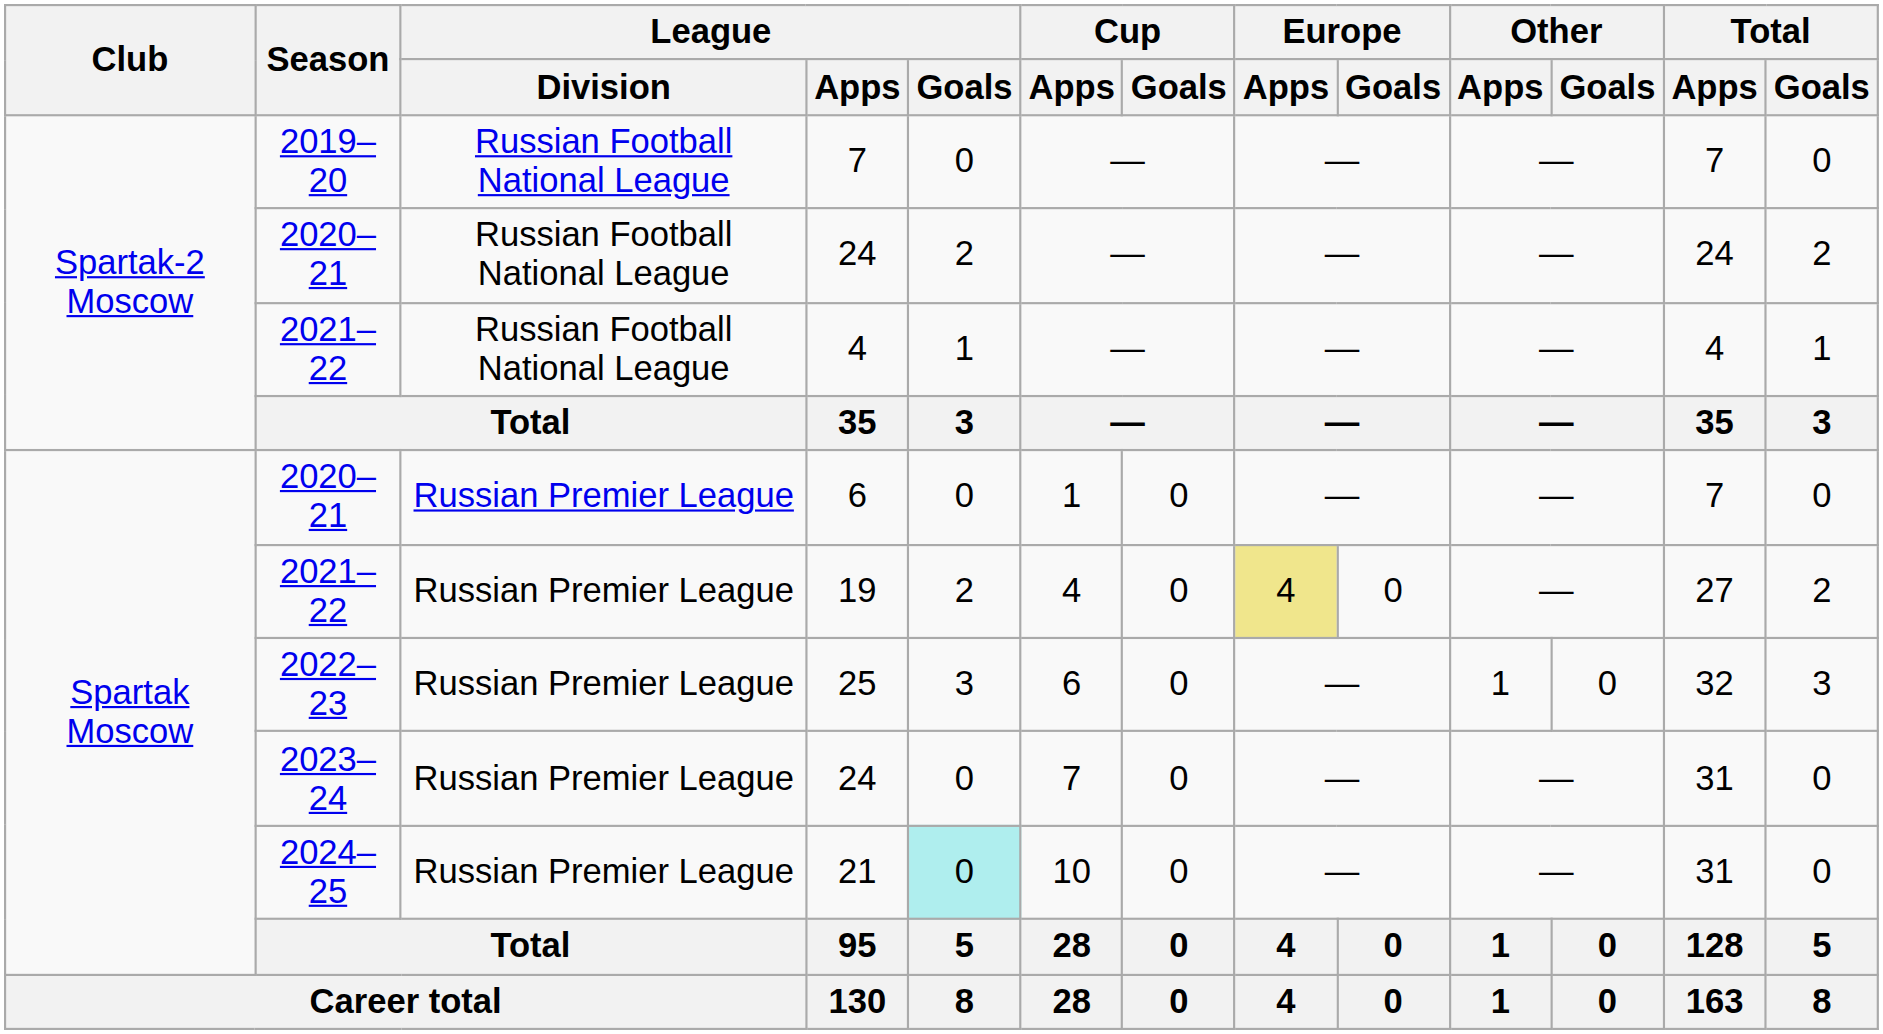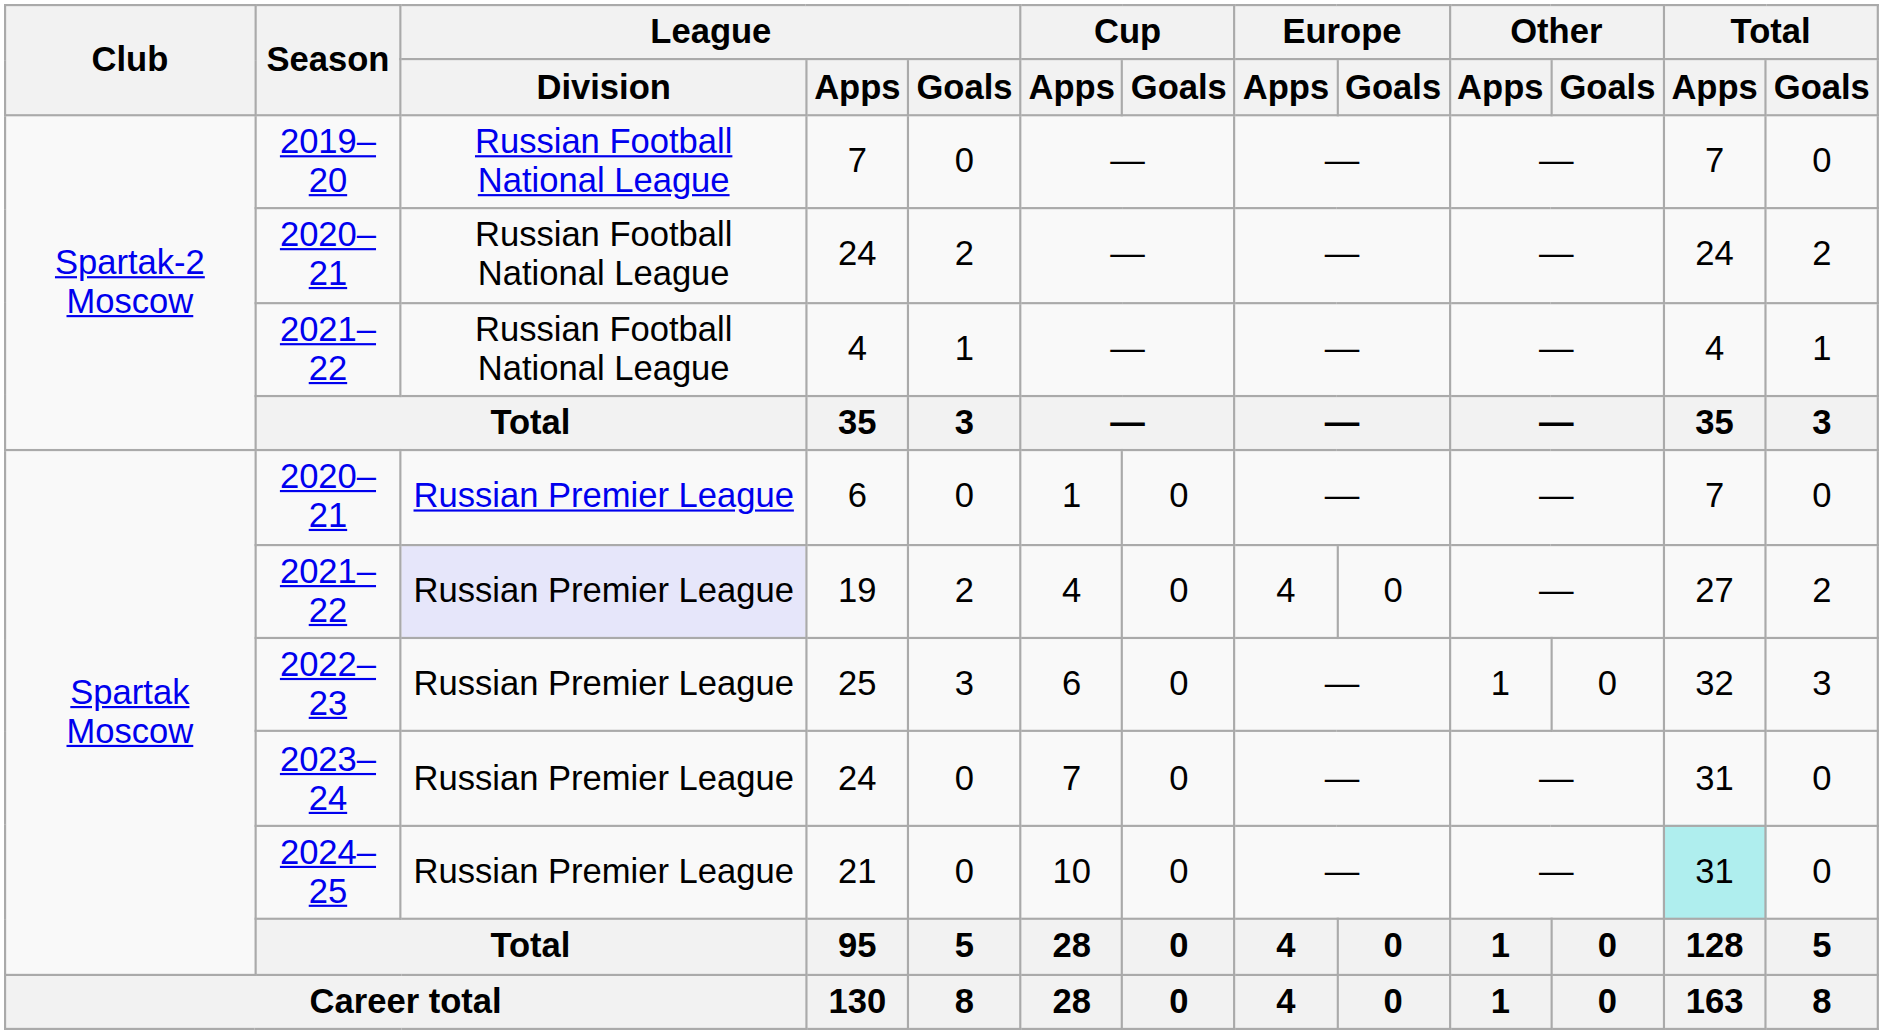(604, 590) no background -> (604, 590) lavender background
(1286, 590) khaki background -> (1286, 590) no background
(964, 871) paleturquoise background -> (964, 871) no background
(1715, 871) no background -> (1715, 871) paleturquoise background
